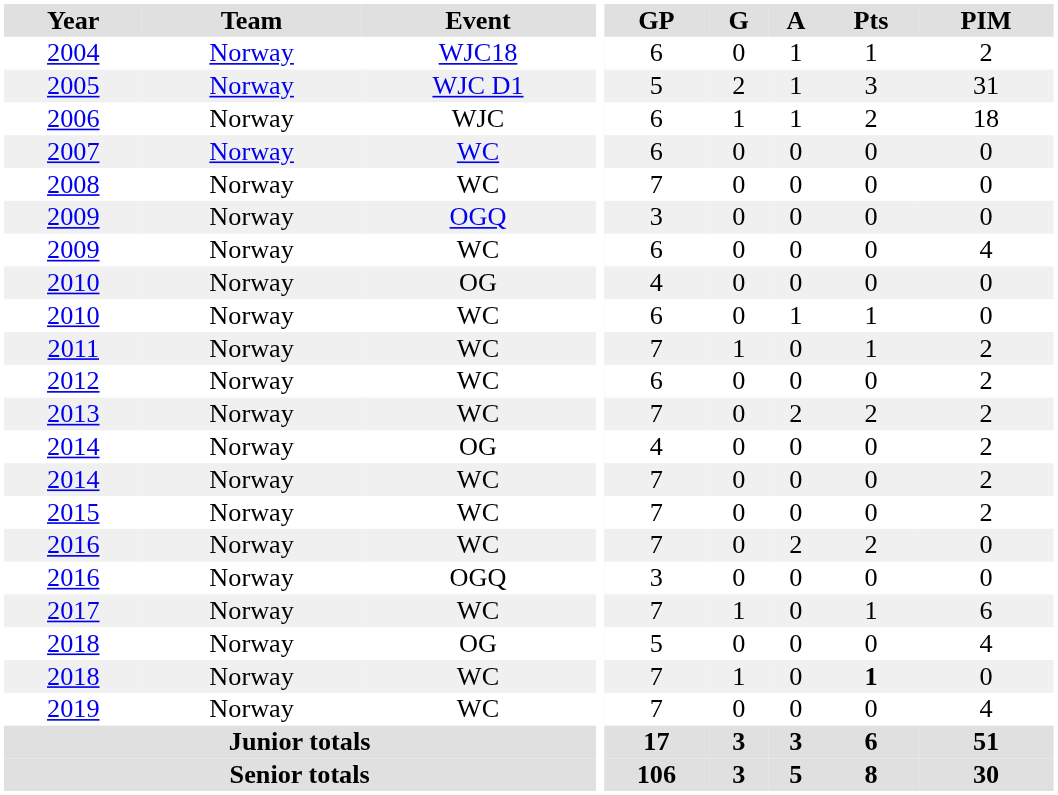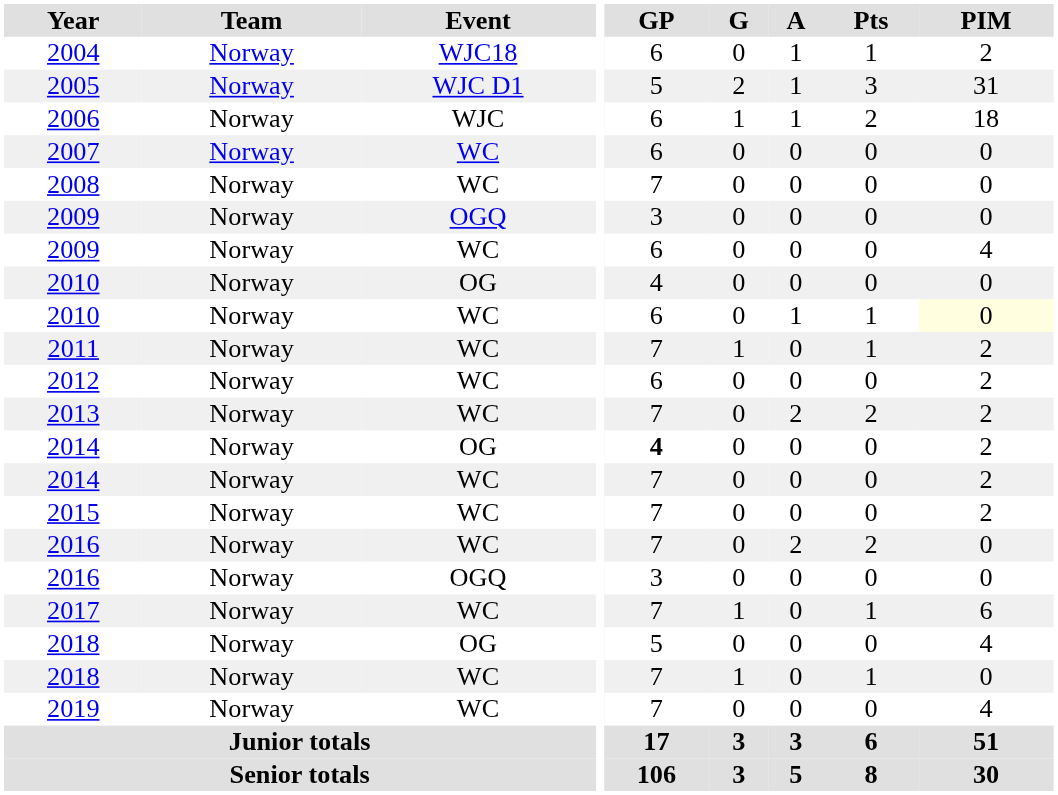(986, 315) no background -> (986, 315) lightyellow background
(656, 446) normal -> (656, 446) bold
(871, 676) bold -> (871, 676) normal
